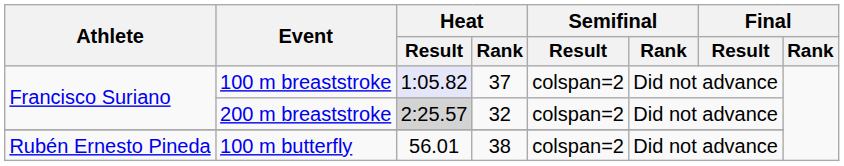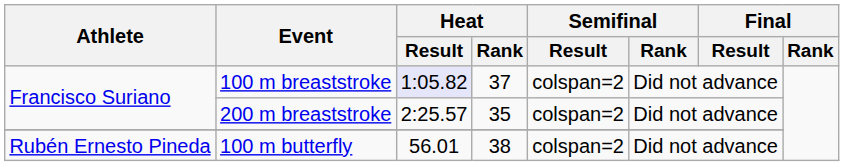(434, 114) lightgrey background -> (434, 114) no background
(500, 114) 32 -> (500, 114) 35
